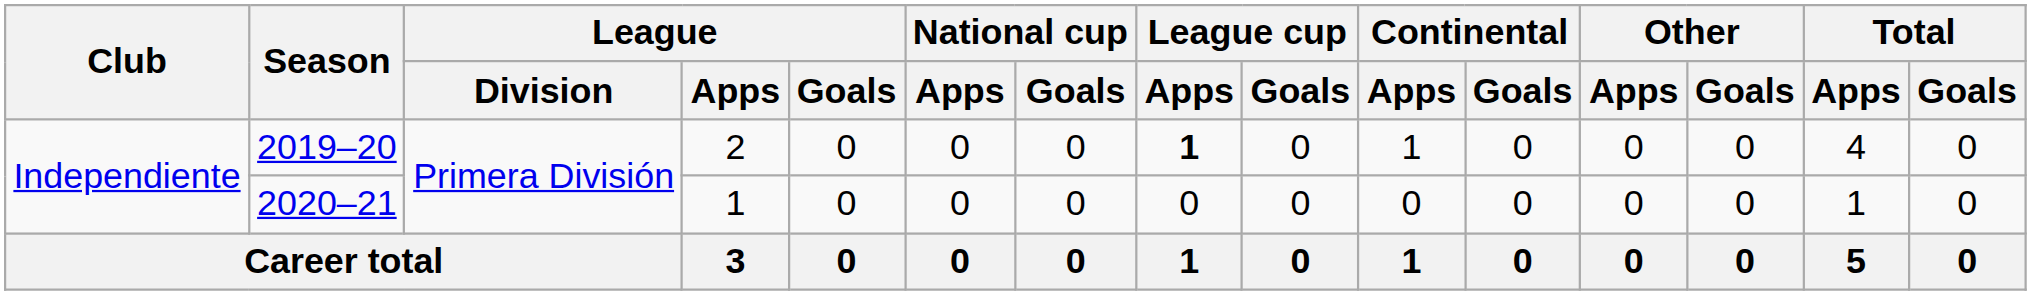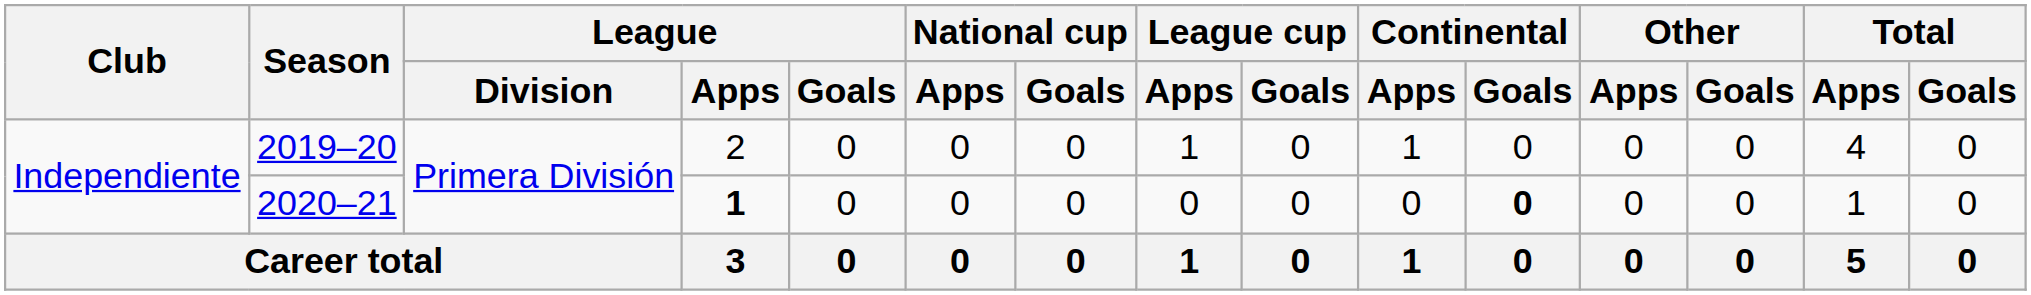(1189, 146) bold -> (1189, 146) normal
(735, 203) normal -> (735, 203) bold
(1523, 203) normal -> (1523, 203) bold
